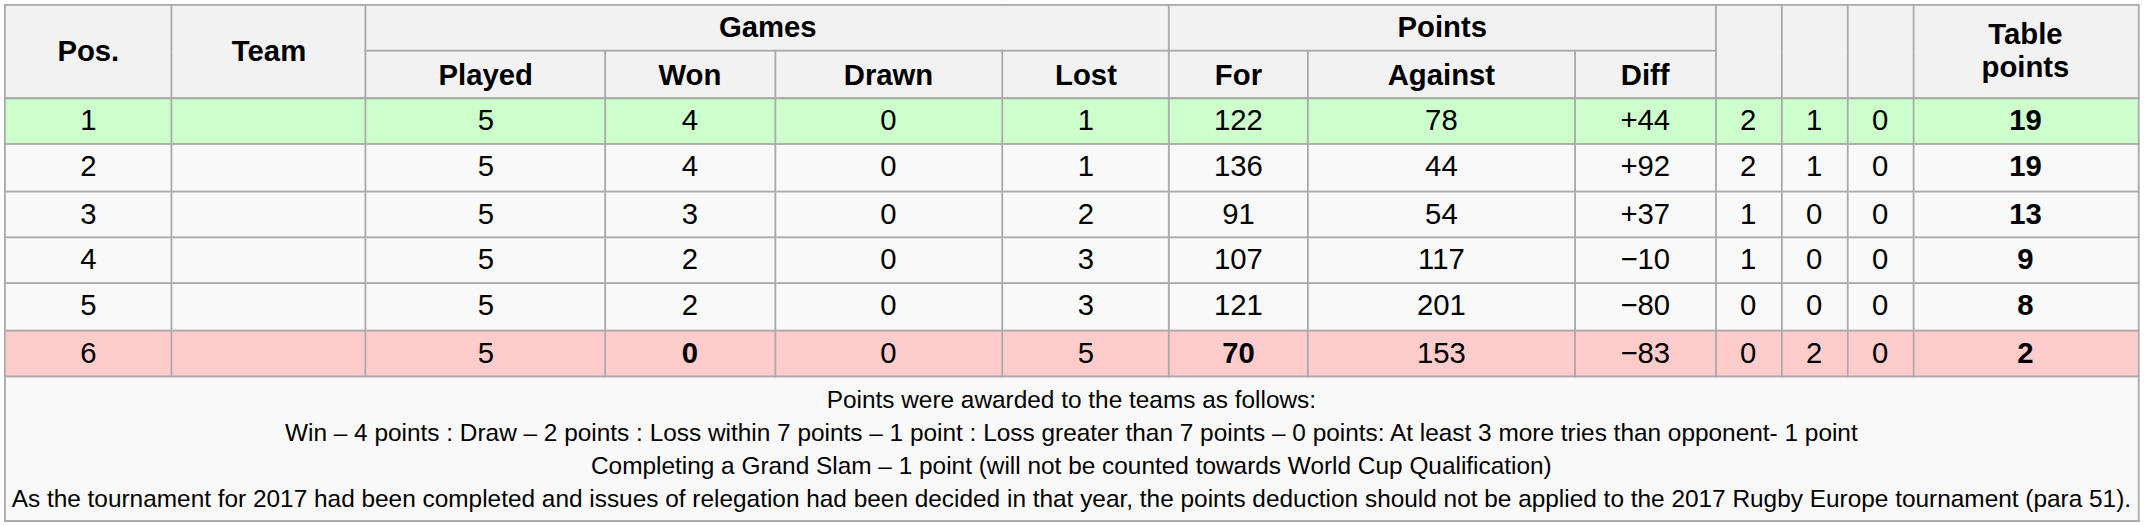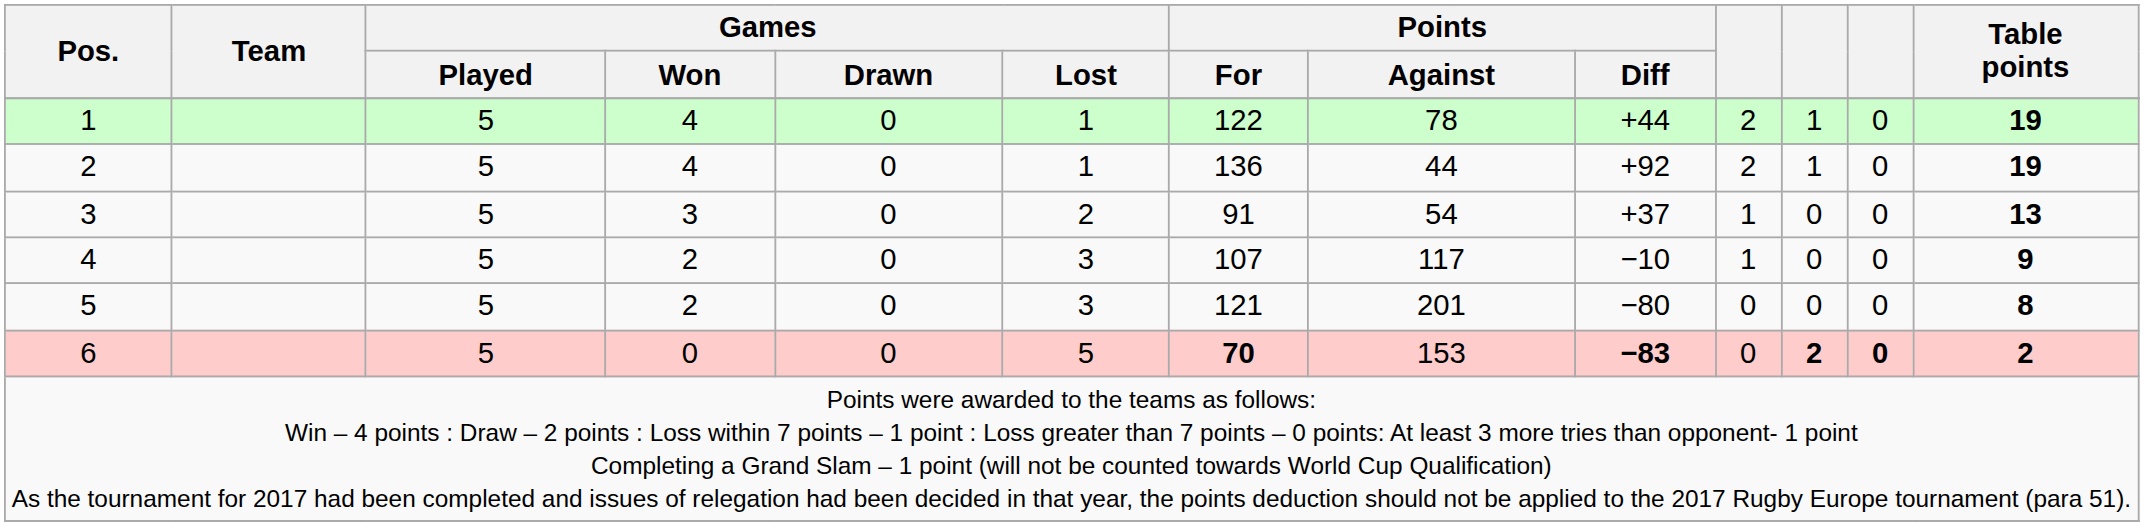(690, 352) bold -> (690, 352) normal
(1645, 352) normal -> (1645, 352) bold
(1814, 352) normal -> (1814, 352) bold
(1880, 352) normal -> (1880, 352) bold
